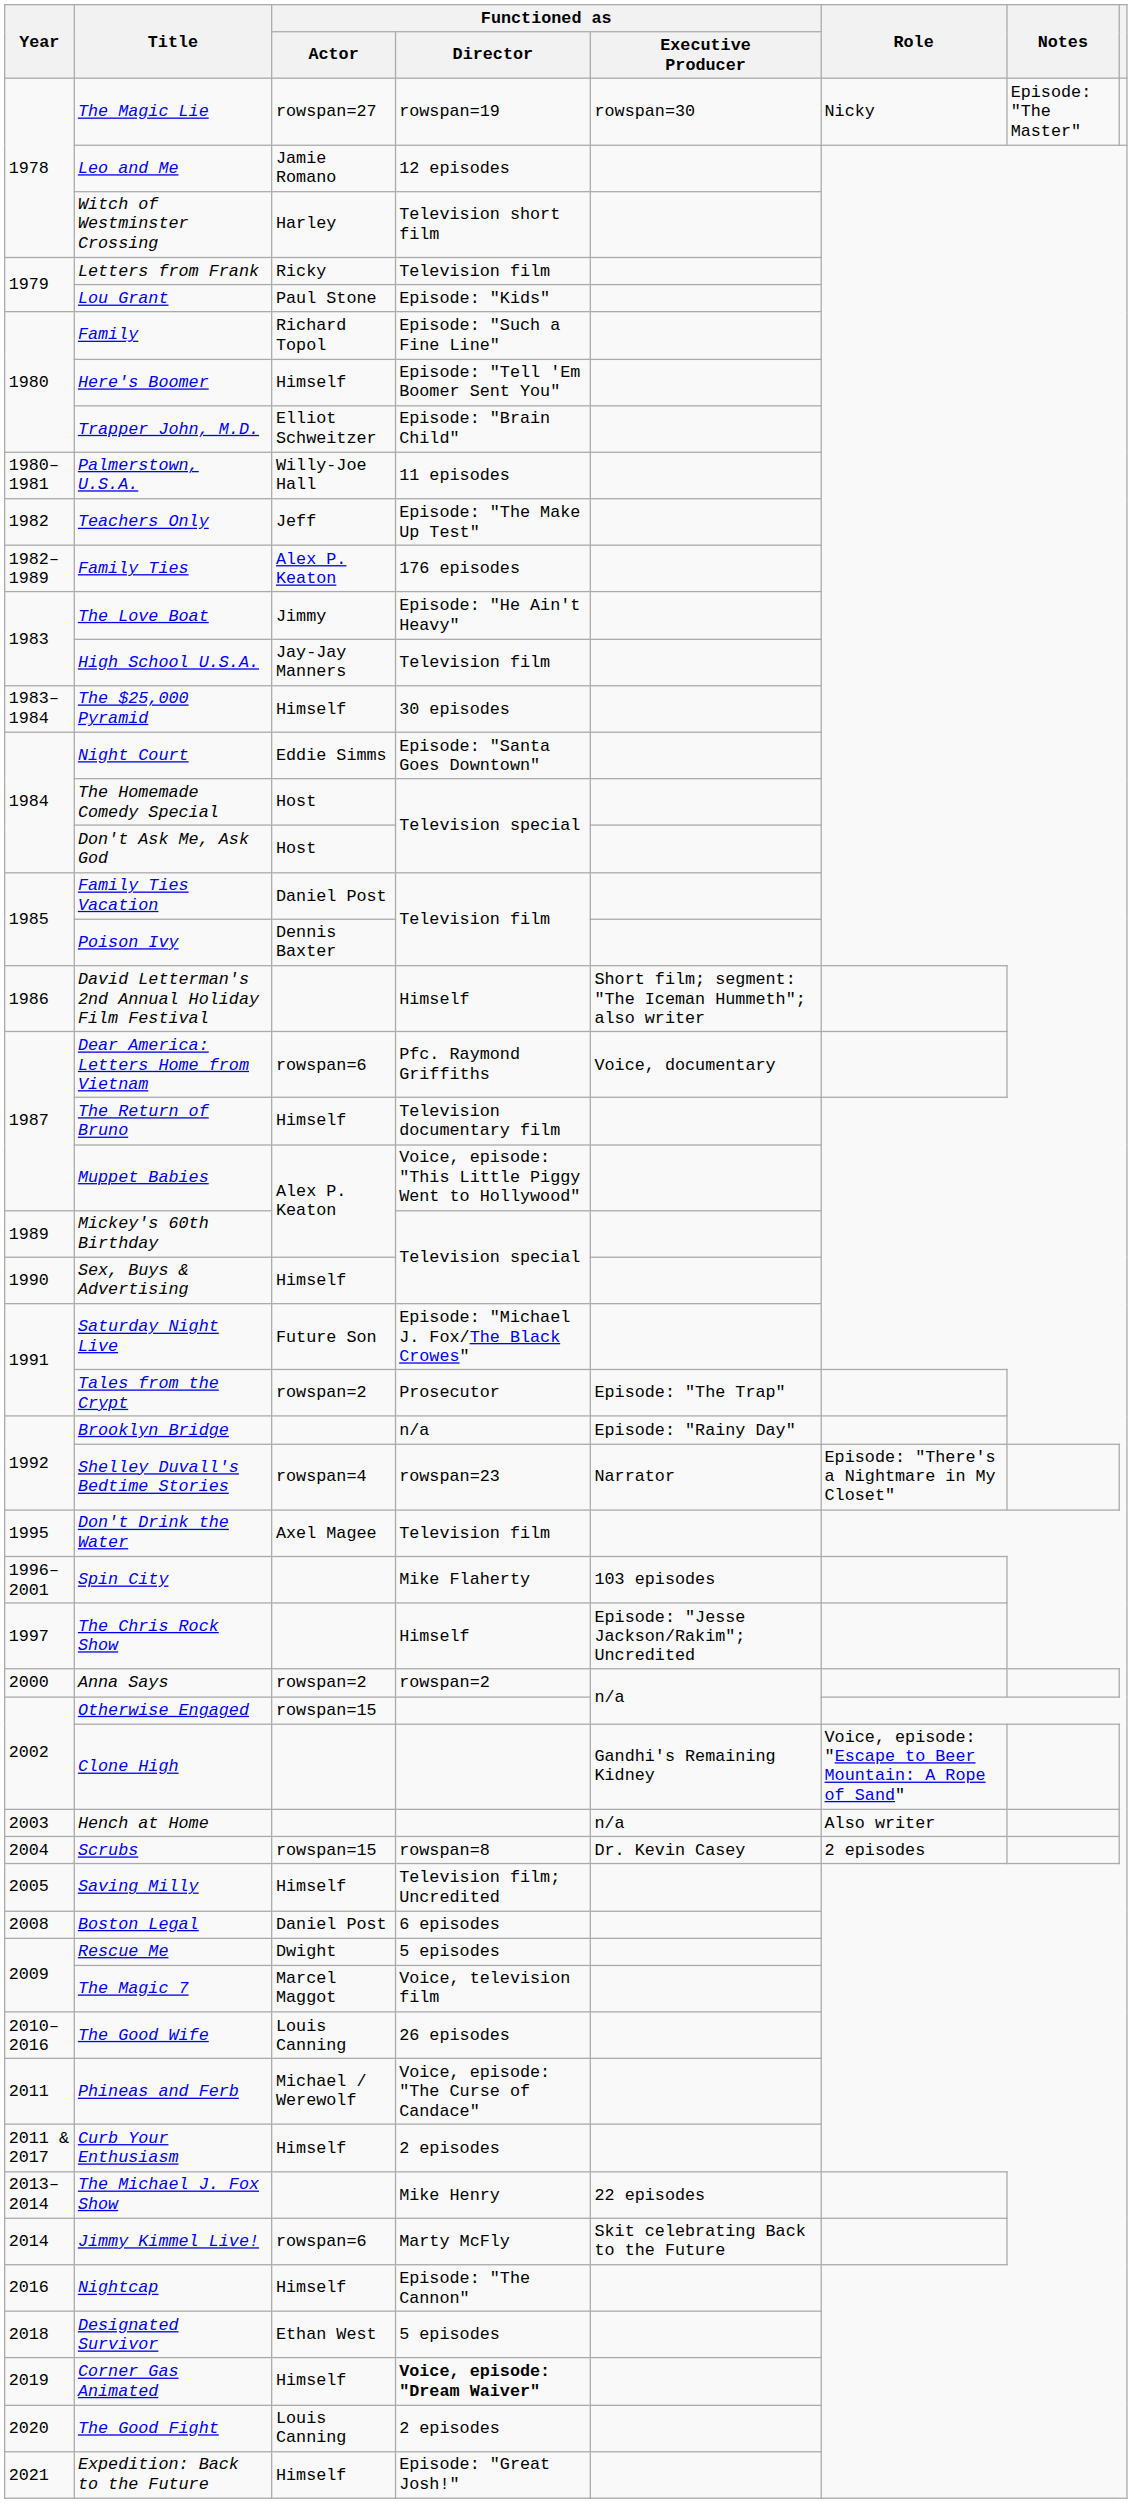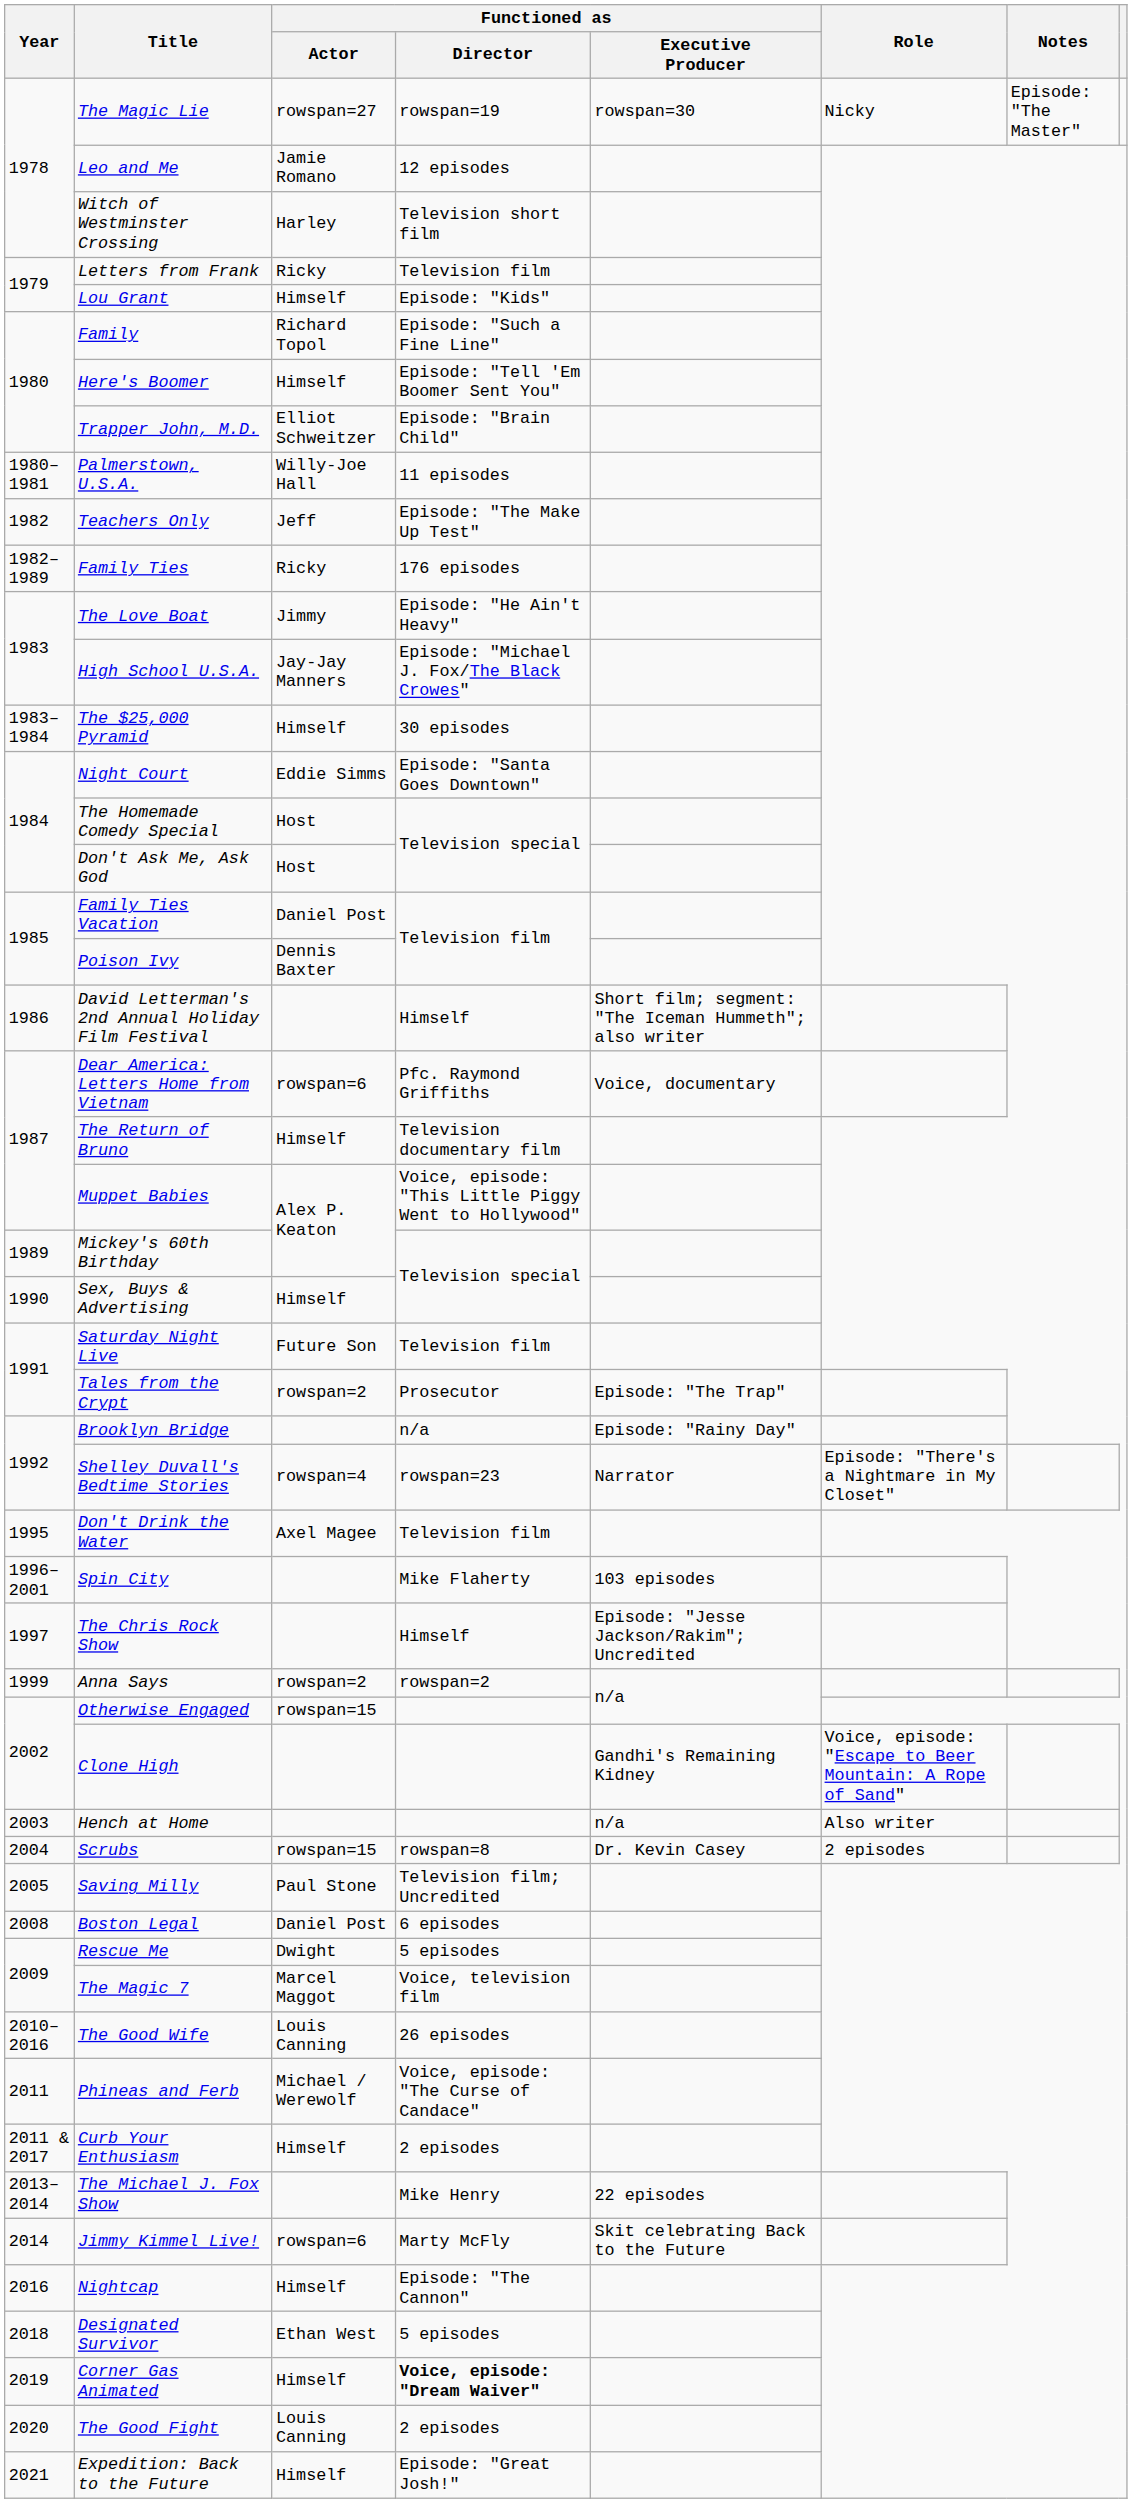(326, 298) Paul Stone -> (311, 298) Himself
(311, 569) Alex P. Keaton -> (301, 569) Ricky
(475, 662) Television film -> (485, 672) Episode: "Michael J. Fox/The Black Crowes"
(485, 1337) Episode: "Michael J. Fox/The Black Crowes" -> (475, 1346) Television film
(29, 1683) 2000 -> (29, 1683) 1999
(311, 1887) Himself -> (326, 1887) Paul Stone
